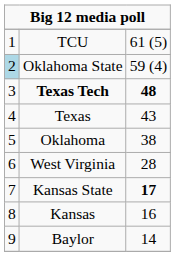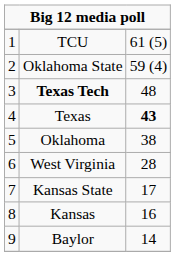(12, 66) lightblue background -> (12, 66) no background
(148, 91) bold -> (148, 91) normal
(148, 115) normal -> (148, 115) bold
(148, 189) bold -> (148, 189) normal
